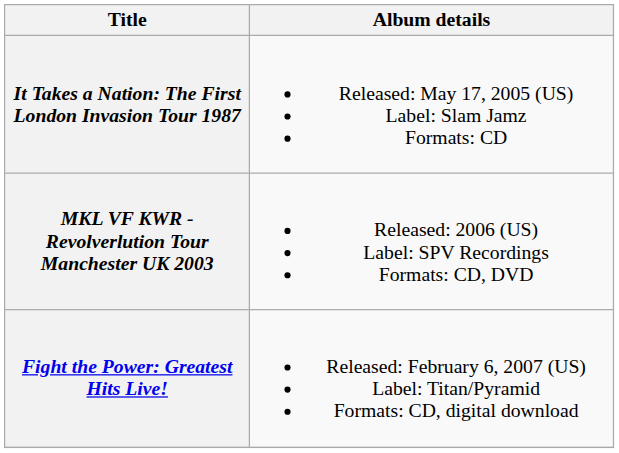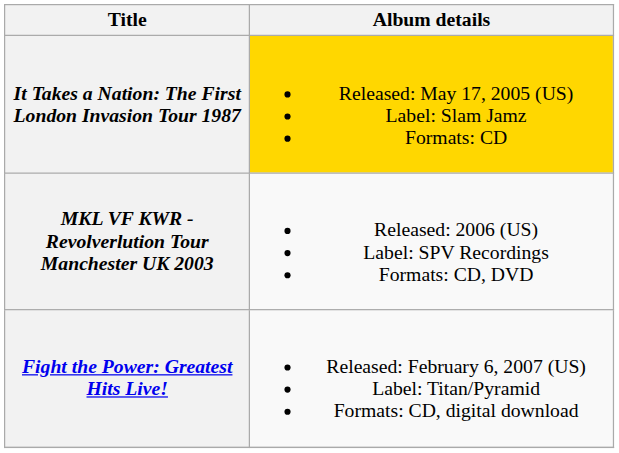(432, 115) no background -> (432, 115) gold background
